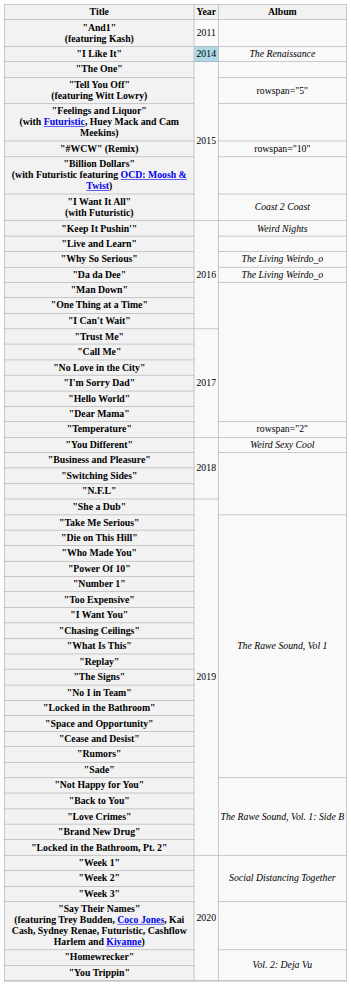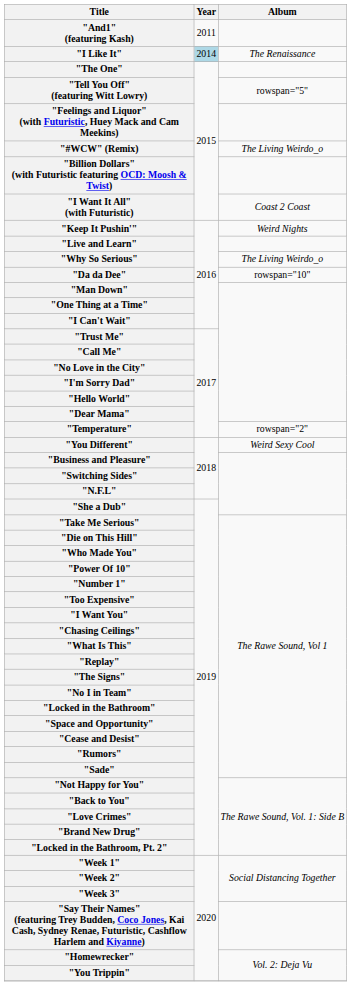(282, 149) rowspan="10" -> (282, 149) The Living Weirdo_o
(282, 274) The Living Weirdo_o -> (282, 274) rowspan="10"
